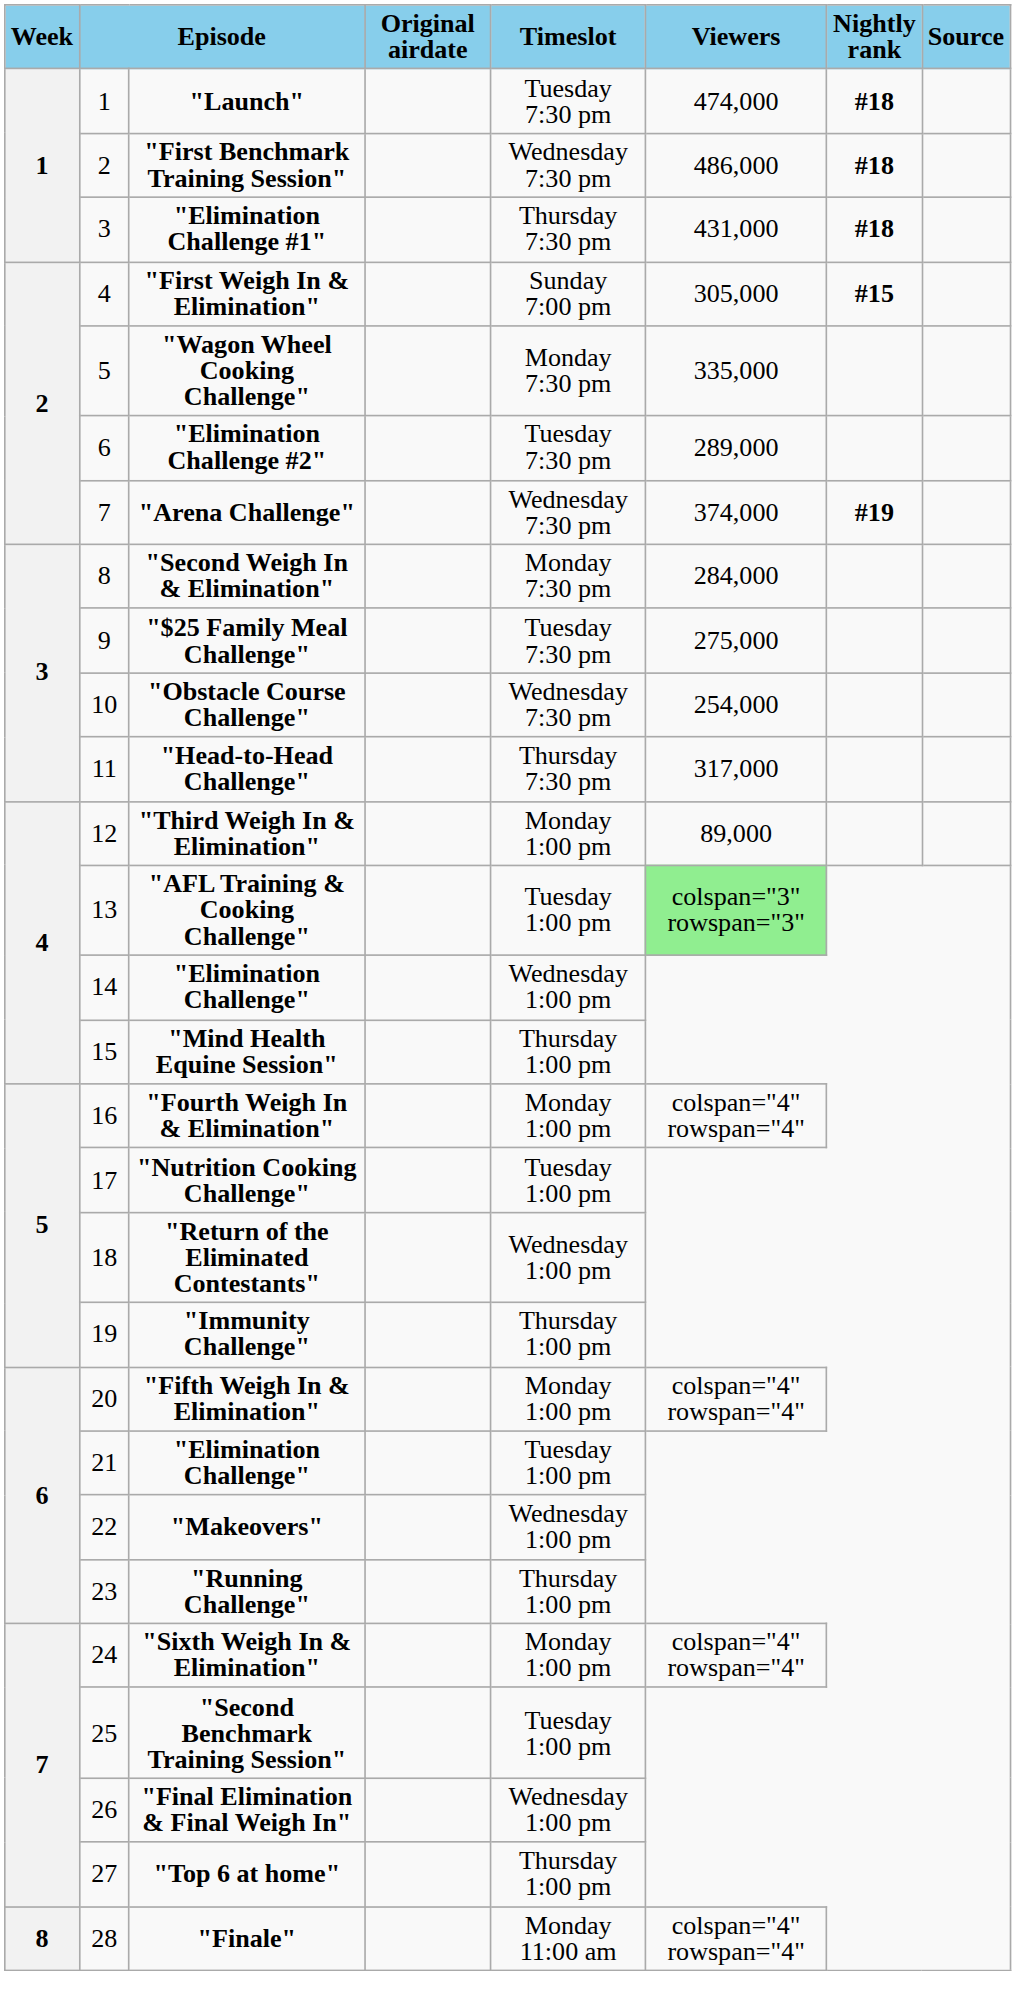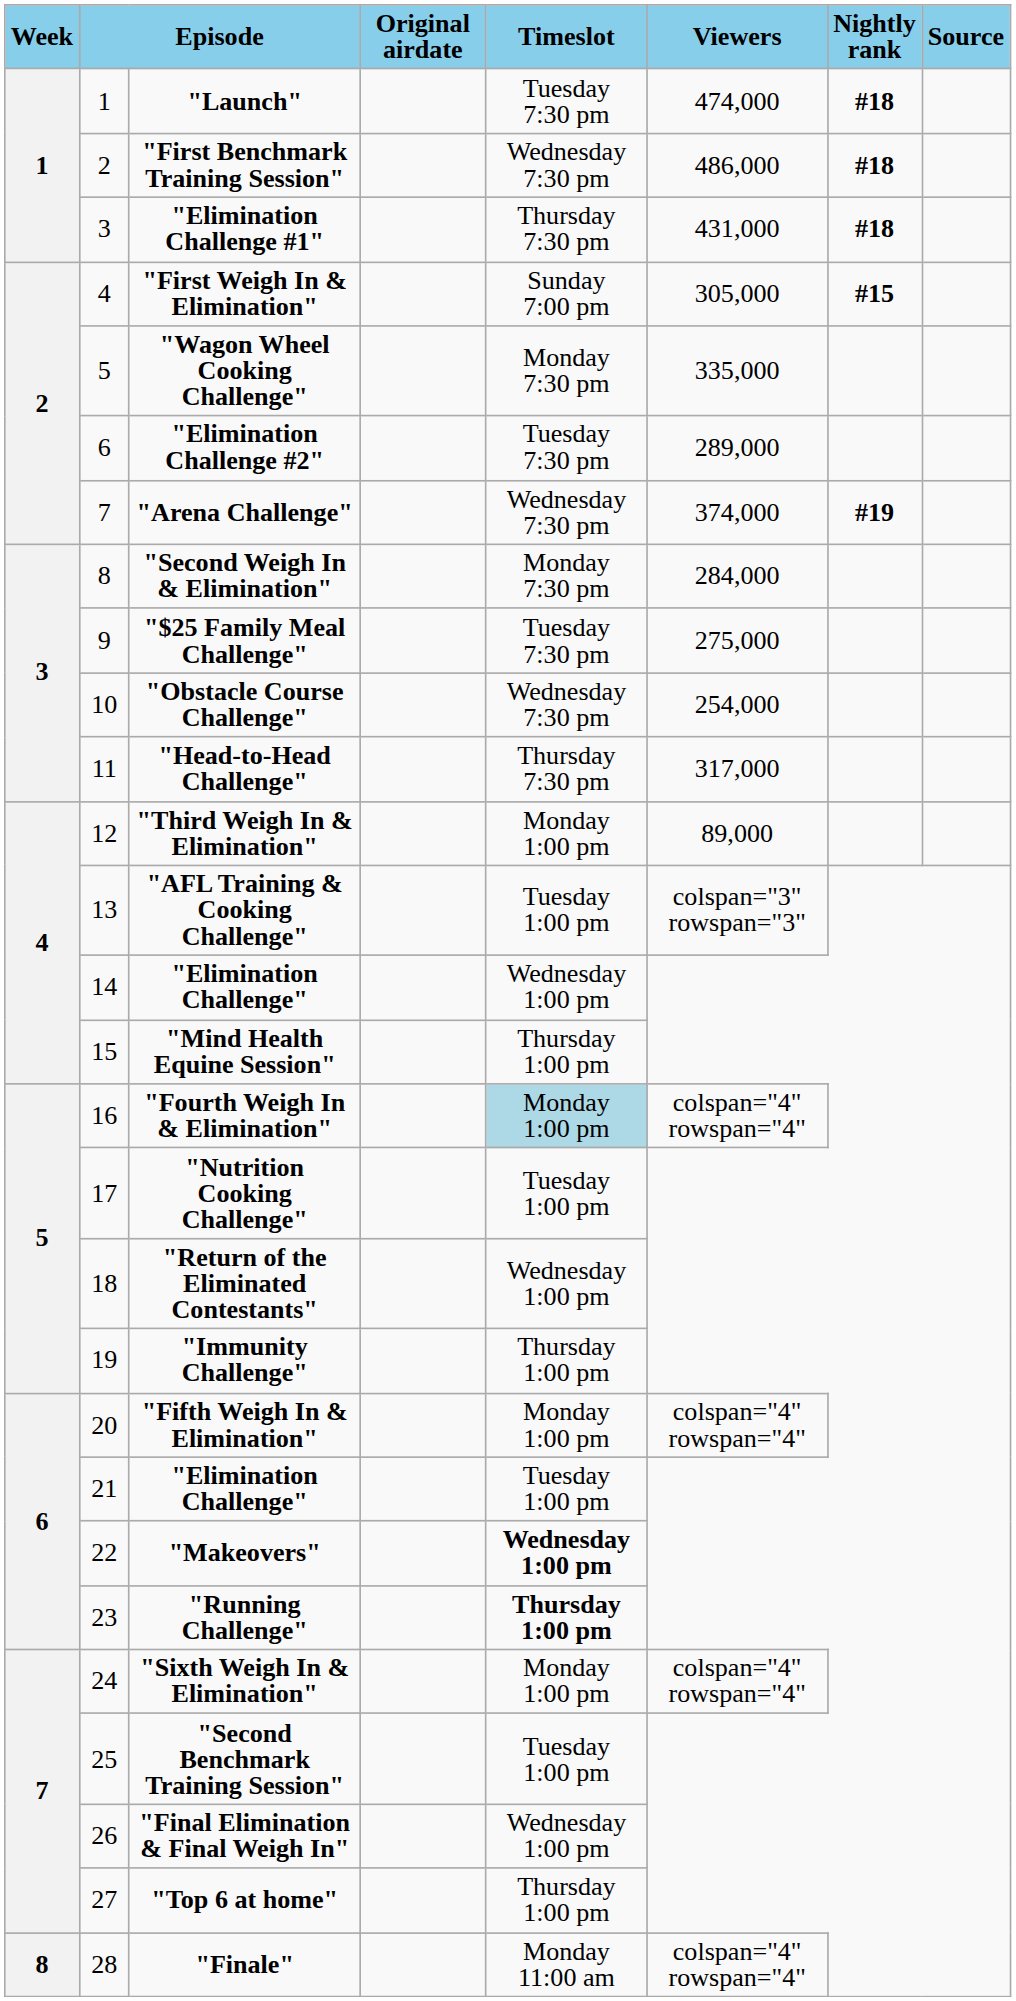(736, 910) lightgreen background -> (737, 910) no background
(568, 1115) no background -> (566, 1115) lightblue background
(568, 1526) normal -> (566, 1552) bold
(568, 1590) normal -> (566, 1617) bold
